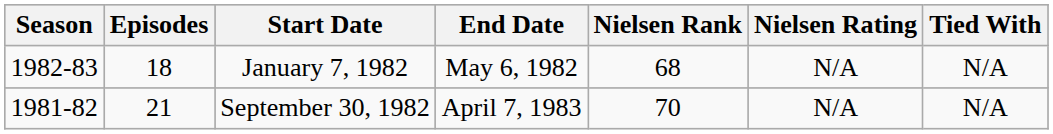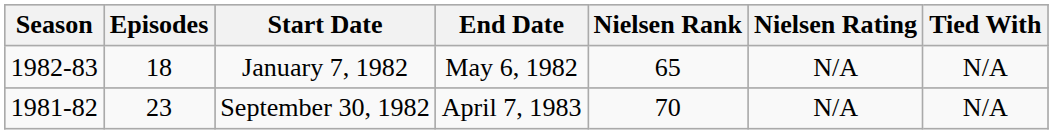(668, 66) 68 -> (668, 66) 65
(159, 107) 21 -> (159, 107) 23
